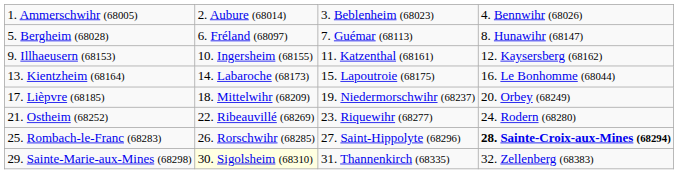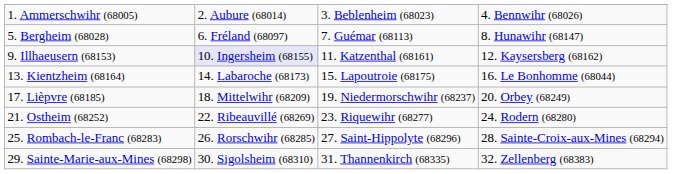(255, 55) no background -> (255, 55) lavender background
(576, 138) bold -> (572, 138) normal
(255, 158) lightyellow background -> (255, 158) no background
